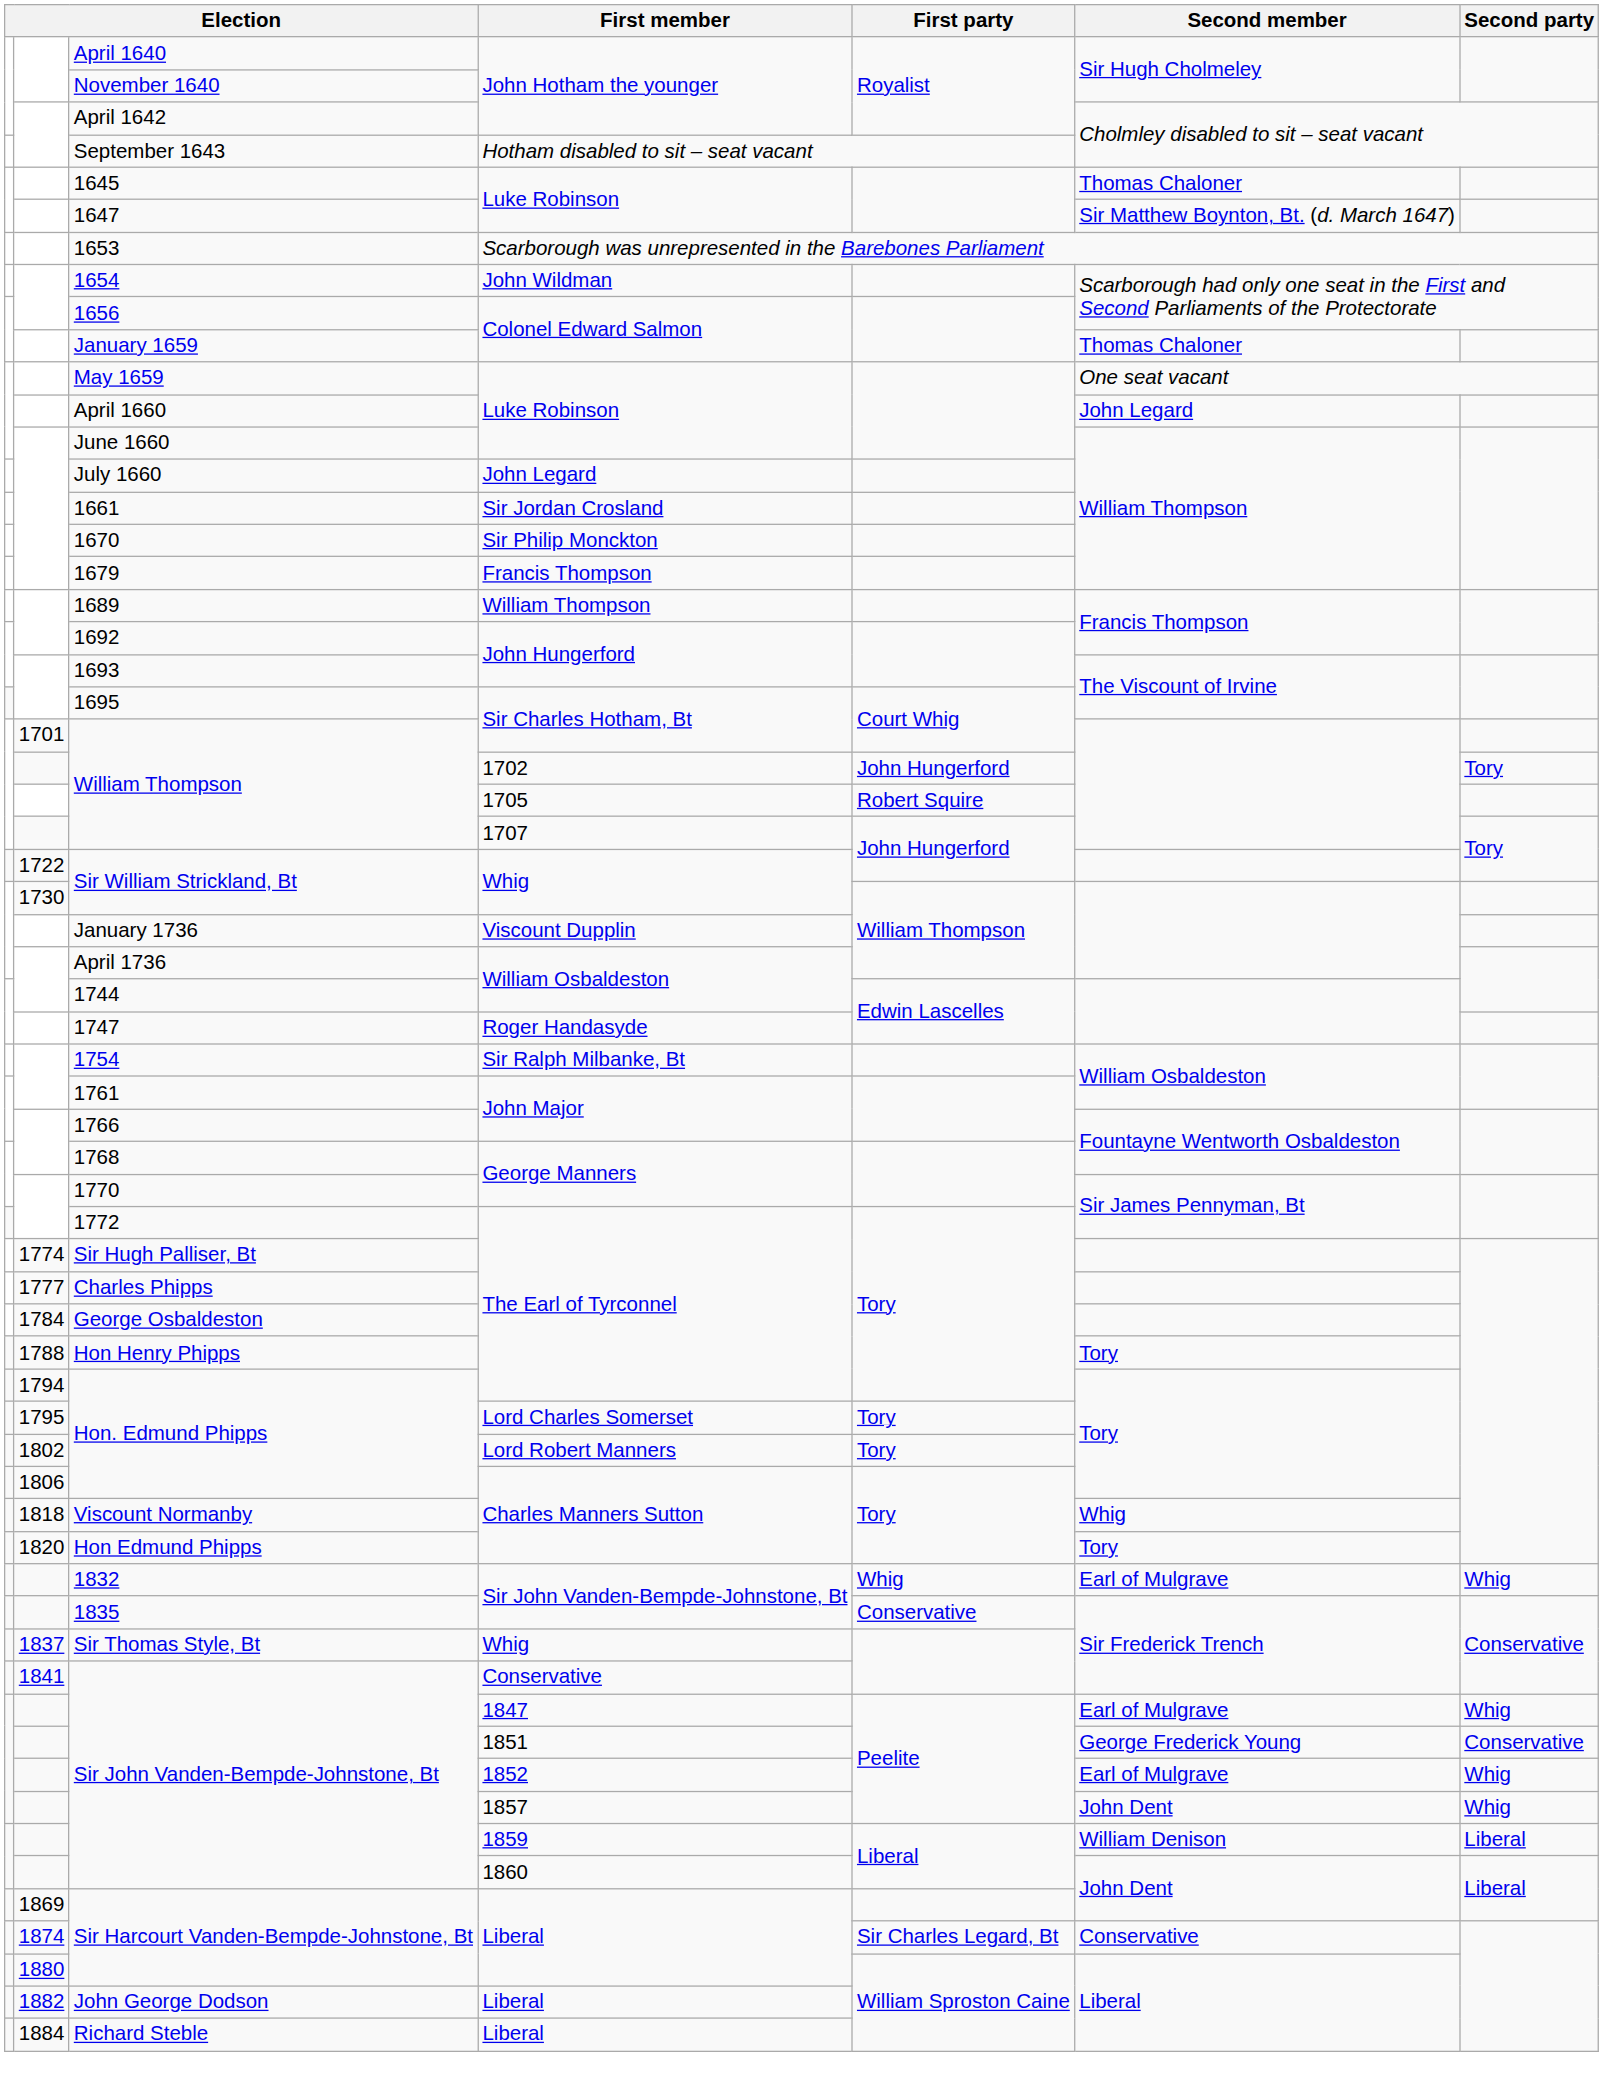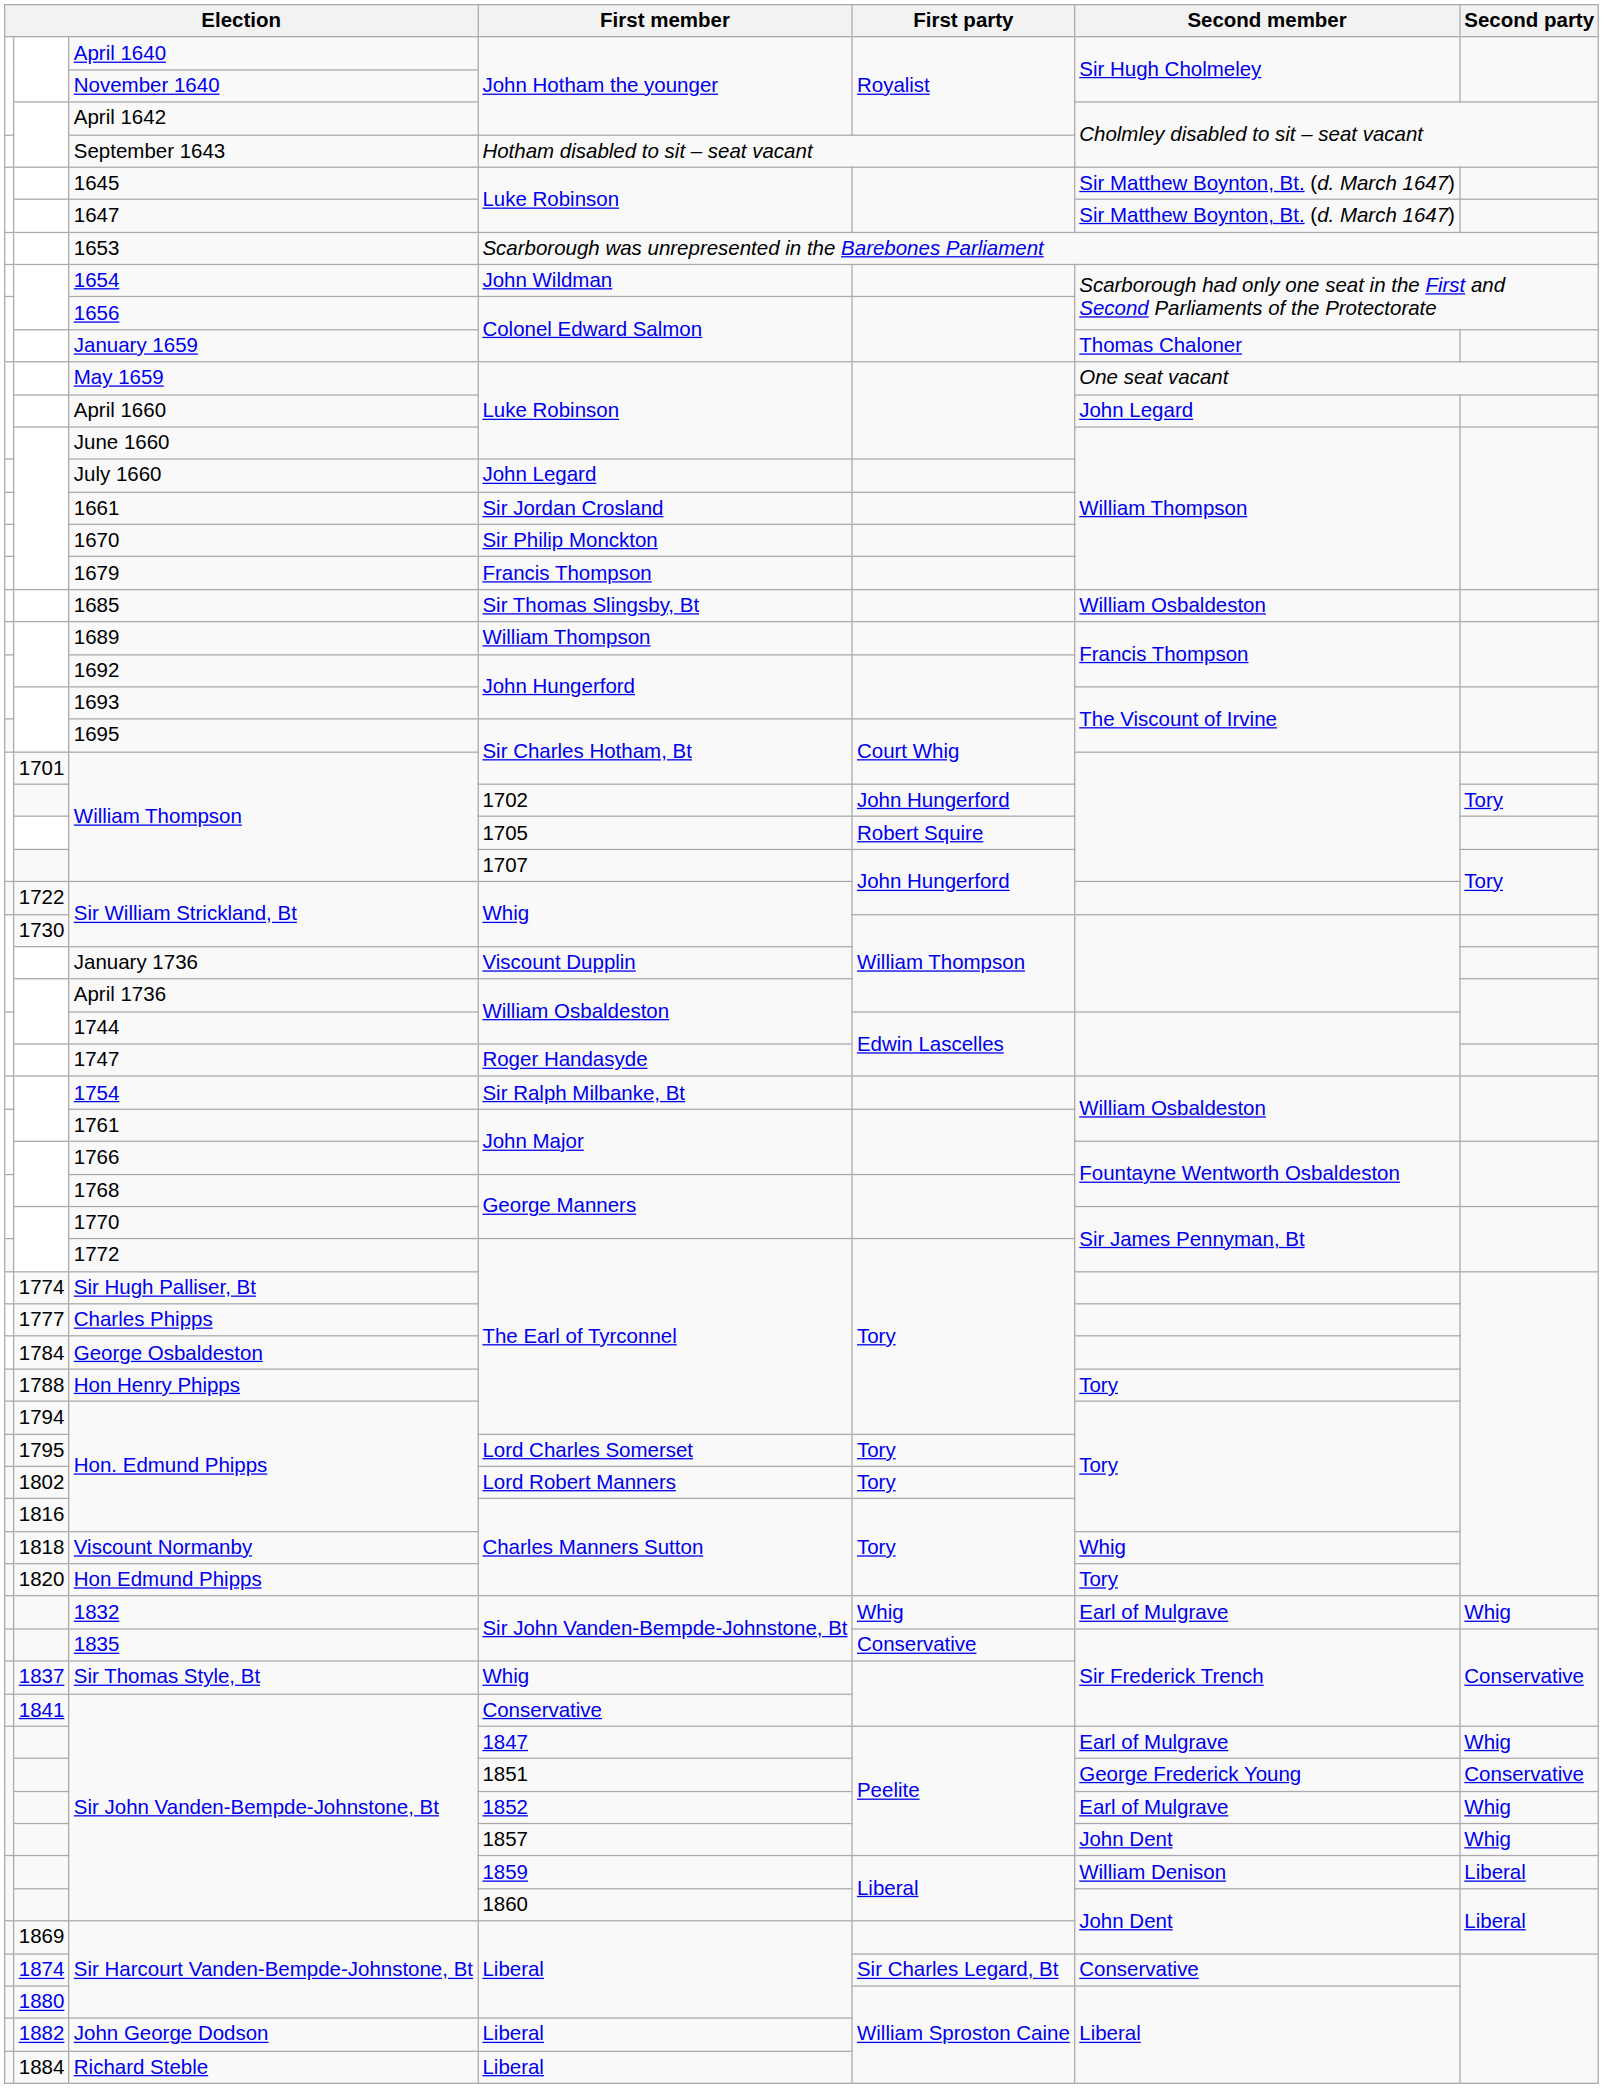(1161, 183) Thomas Chaloner -> (1267, 183) Sir Matthew Boynton, Bt. (d. March 1647)
+ row: (97, 605)
(42, 1482) 1806 -> (42, 1514) 1816
